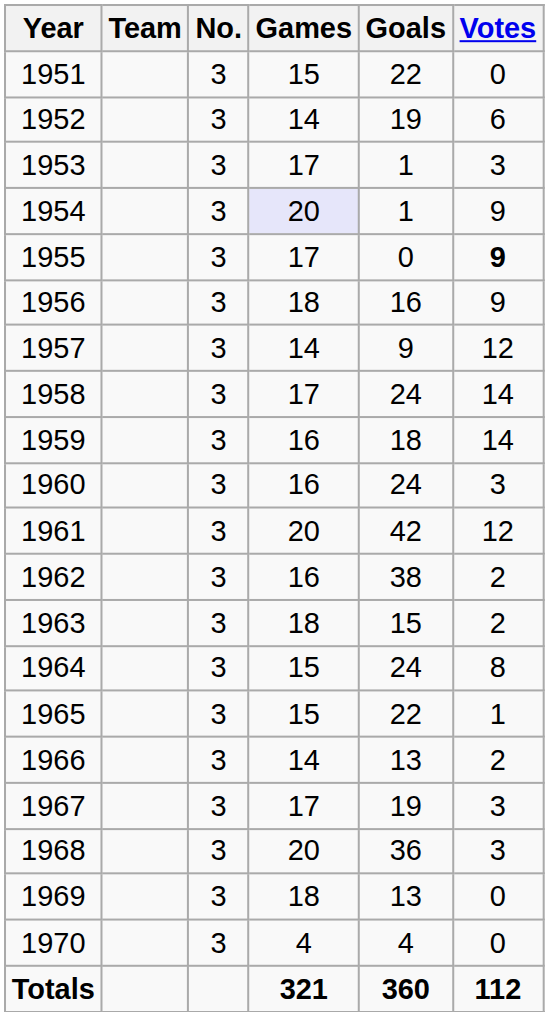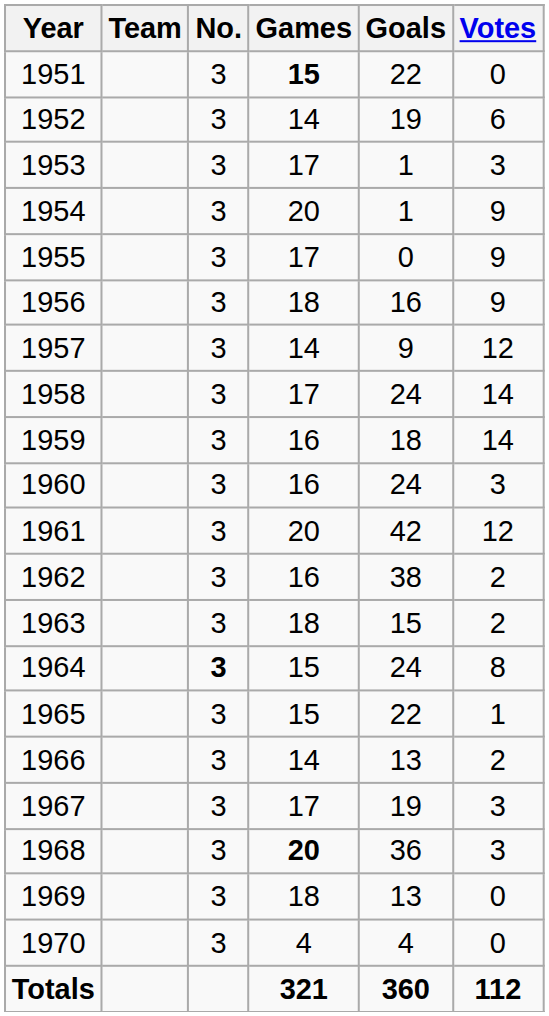(304, 74) normal -> (304, 74) bold
(304, 211) lavender background -> (304, 211) no background
(498, 257) bold -> (498, 257) normal
(219, 668) normal -> (219, 668) bold
(304, 851) normal -> (304, 851) bold
